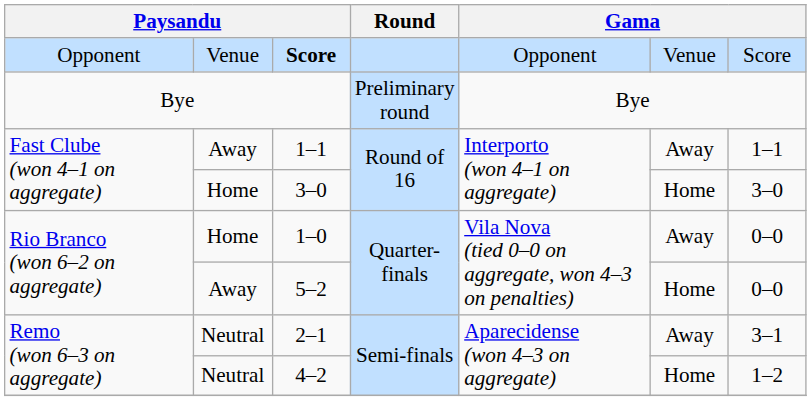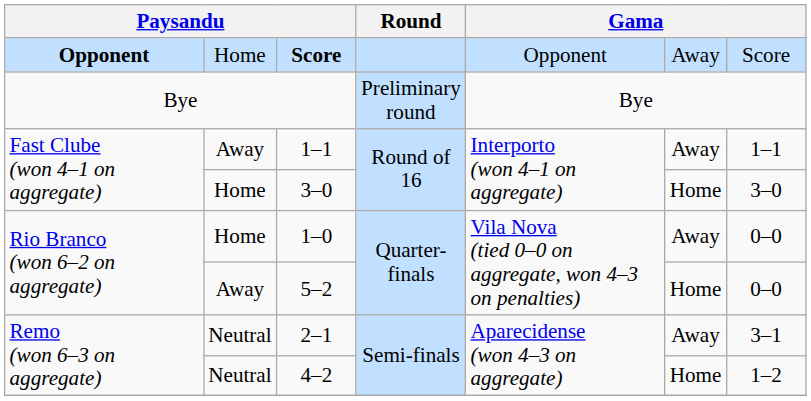(99, 54) normal -> (104, 54) bold
(233, 54) Venue -> (240, 54) Home
(689, 54) Venue -> (695, 54) Away
